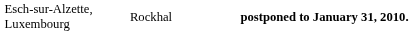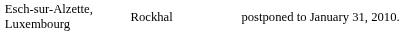(324, 16) bold -> (321, 16) normal
